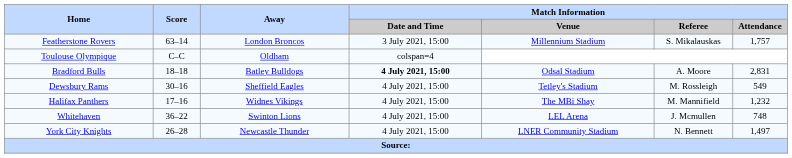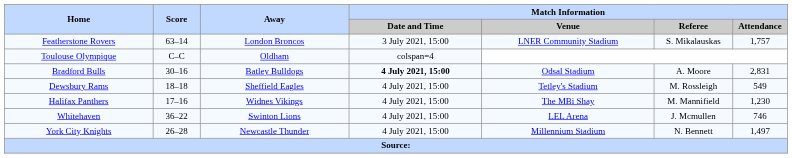(568, 41) Millennium Stadium -> (568, 41) LNER Community Stadium
(177, 71) 18–18 -> (177, 71) 30–16
(177, 86) 30–16 -> (177, 86) 18–18
(760, 101) 1,232 -> (760, 101) 1,230
(760, 116) 748 -> (760, 116) 746
(568, 130) LNER Community Stadium -> (568, 130) Millennium Stadium
